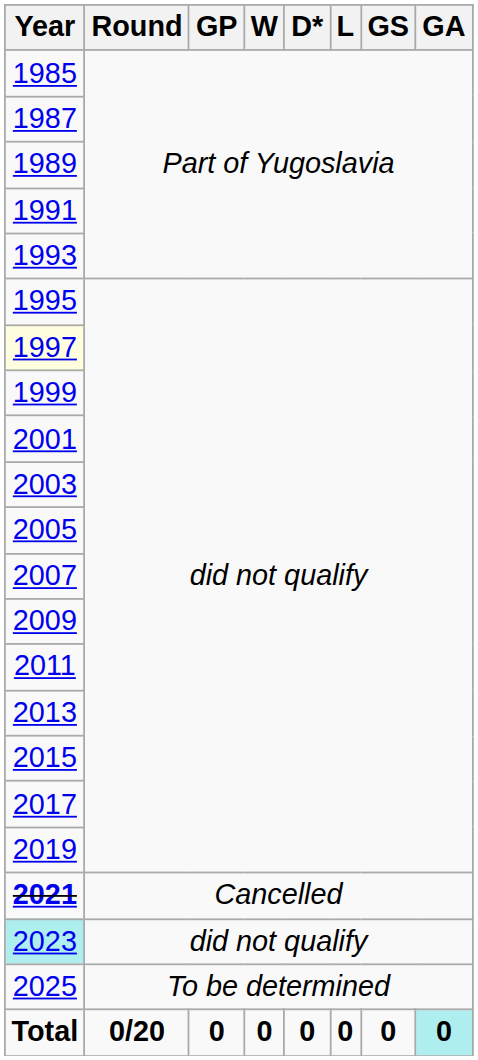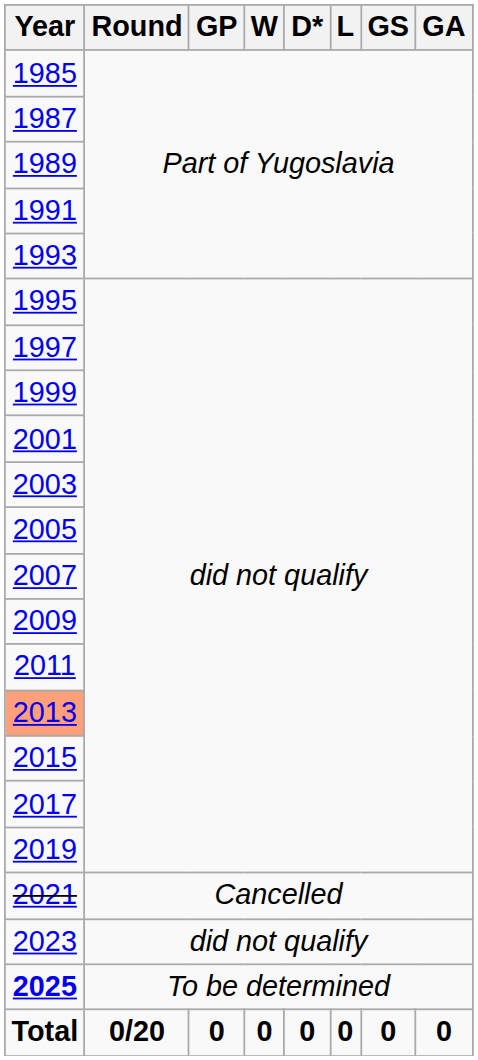(45, 347) lightyellow background -> (45, 347) no background
(45, 712) no background -> (45, 712) lightsalmon background
(45, 895) bold -> (45, 895) normal
(45, 940) paleturquoise background -> (45, 940) no background
(45, 986) normal -> (45, 986) bold
(444, 1032) paleturquoise background -> (444, 1032) no background
